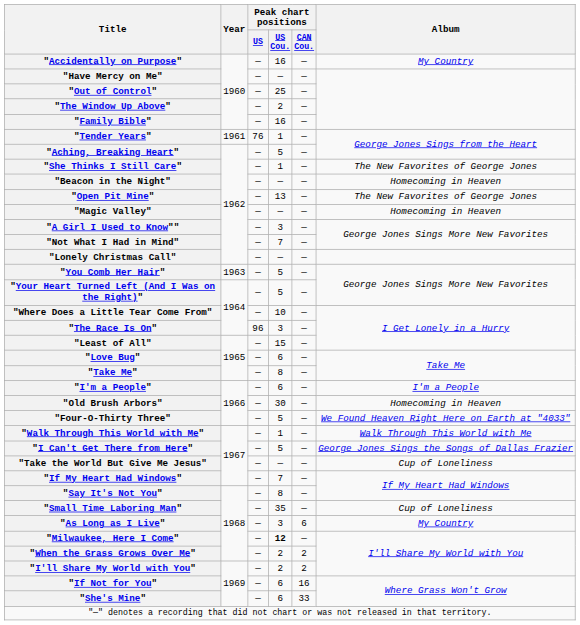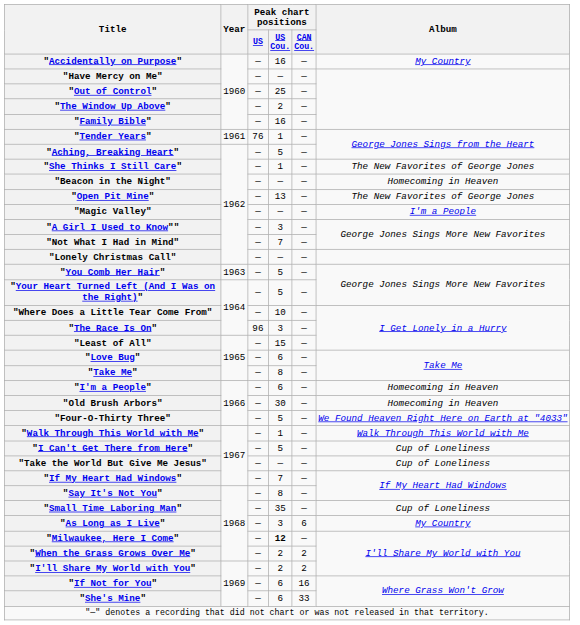(446, 212) Homecoming in Heaven -> (443, 212) I'm a People
(446, 388) I'm a People -> (443, 388) Homecoming in Heaven
(446, 448) George Jones Sings the Songs of Dallas Frazier -> (443, 448) Cup of Loneliness
